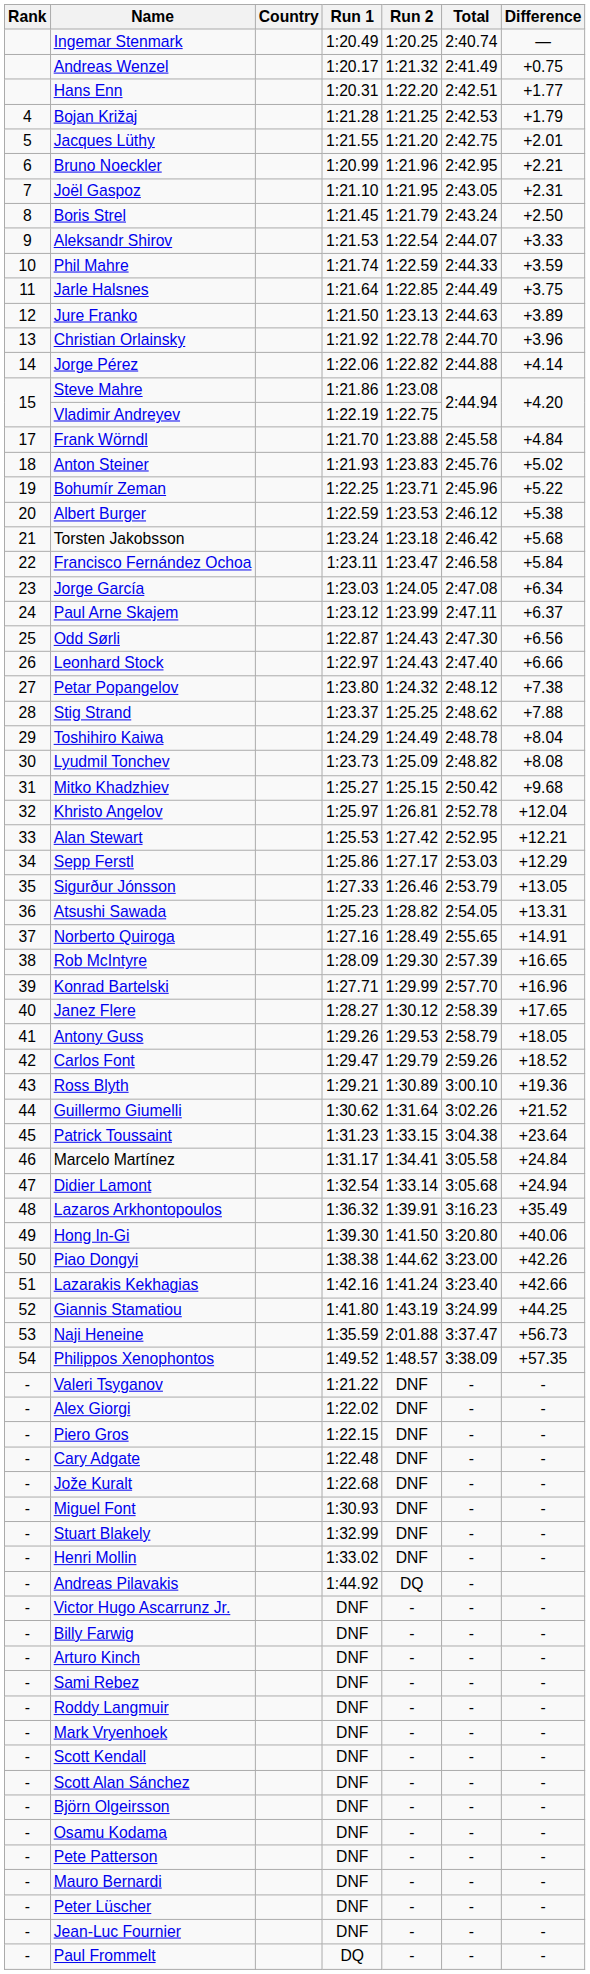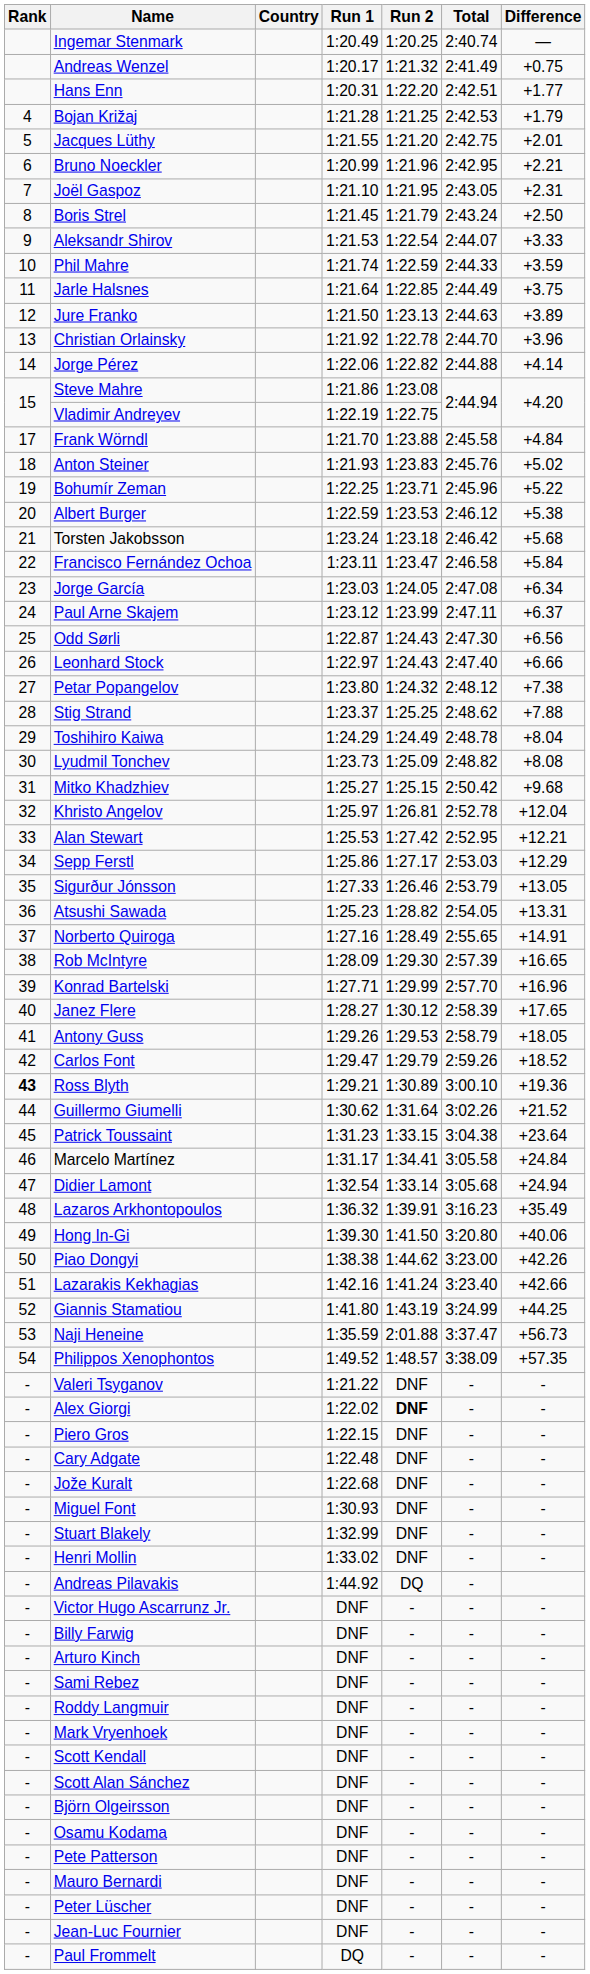(27, 1086) normal -> (27, 1086) bold
(412, 1409) normal -> (412, 1409) bold
